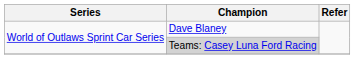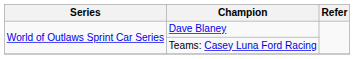(243, 45) lightgrey background -> (243, 45) no background
